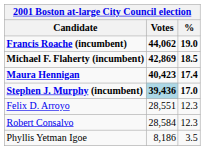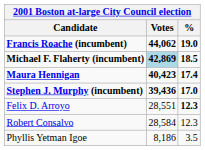(162, 59) no background -> (162, 59) lightblue background
(162, 91) lightblue background -> (162, 91) no background
(189, 106) normal -> (189, 106) bold
